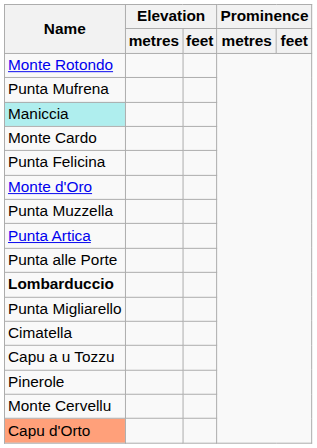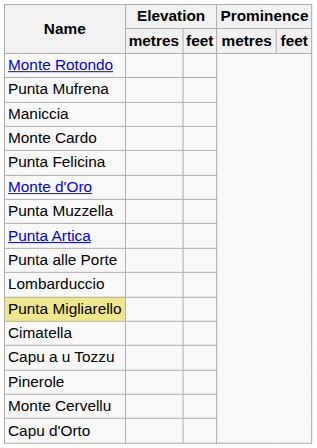(38, 114) paleturquoise background -> (38, 114) no background
(61, 284) bold -> (56, 284) normal
(65, 308) no background -> (65, 308) khaki background
(49, 430) lightsalmon background -> (49, 430) no background
